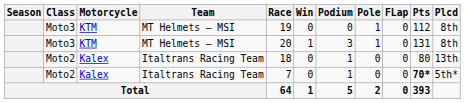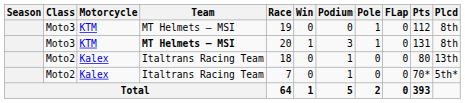(188, 44) normal -> (188, 44) bold
(421, 75) bold -> (421, 75) normal
